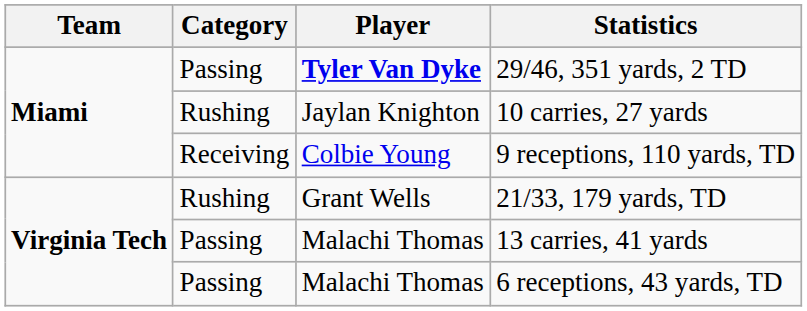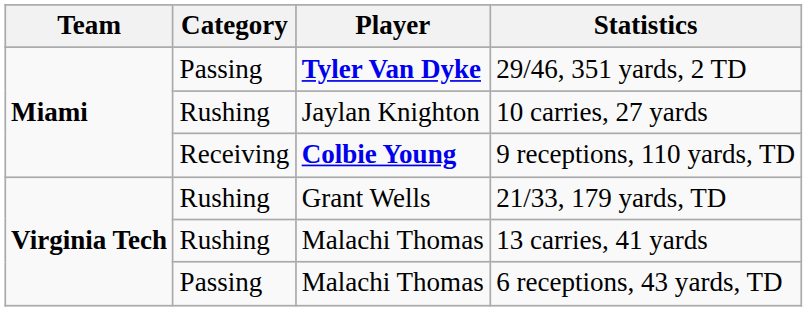(376, 154) normal -> (379, 154) bold
(221, 240) Passing -> (225, 240) Rushing
